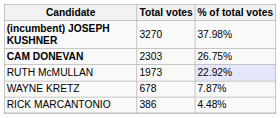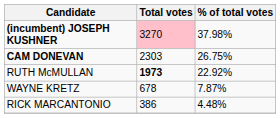(151, 34) no background -> (151, 34) pink background
(151, 72) normal -> (151, 72) bold
(215, 72) lavender background -> (215, 72) no background
